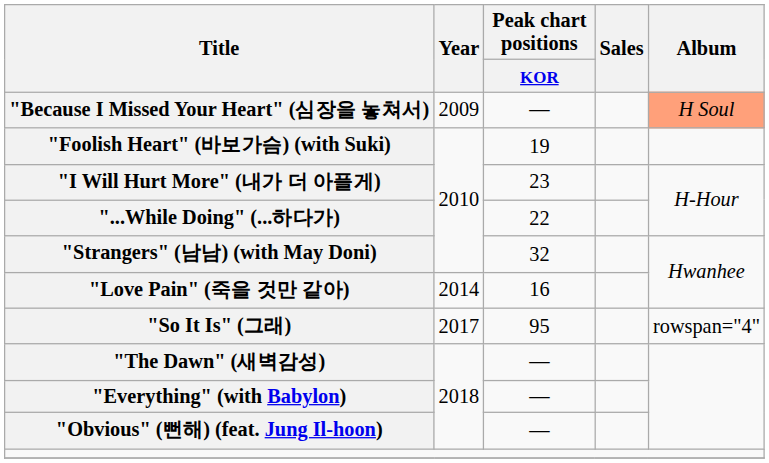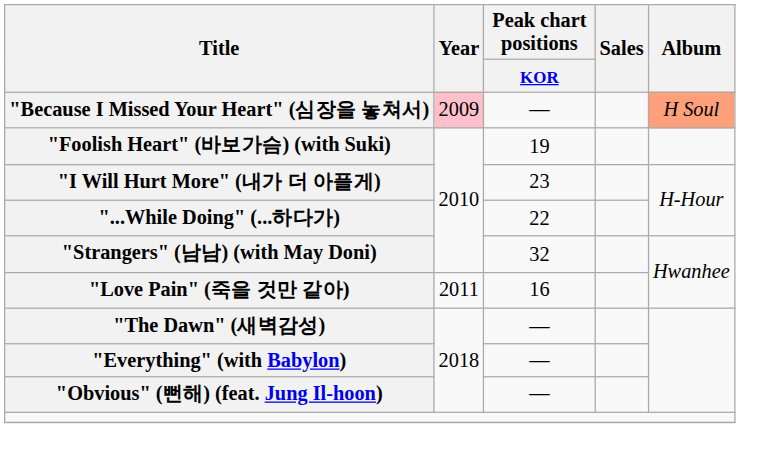(459, 109) no background -> (459, 109) pink background
(459, 290) 2014 -> (459, 290) 2011
- row: (219, 325)
